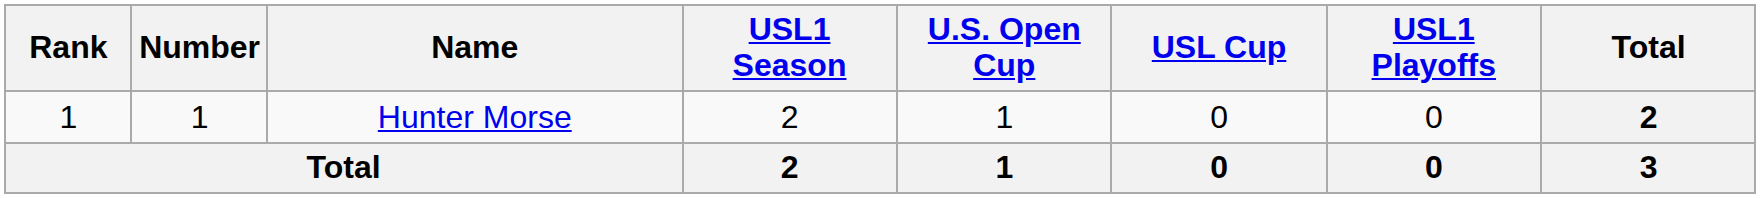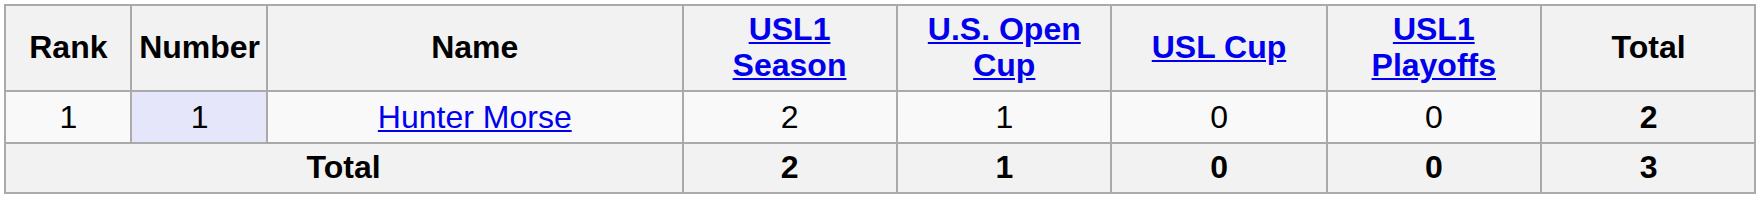(200, 116) no background -> (200, 116) lavender background
